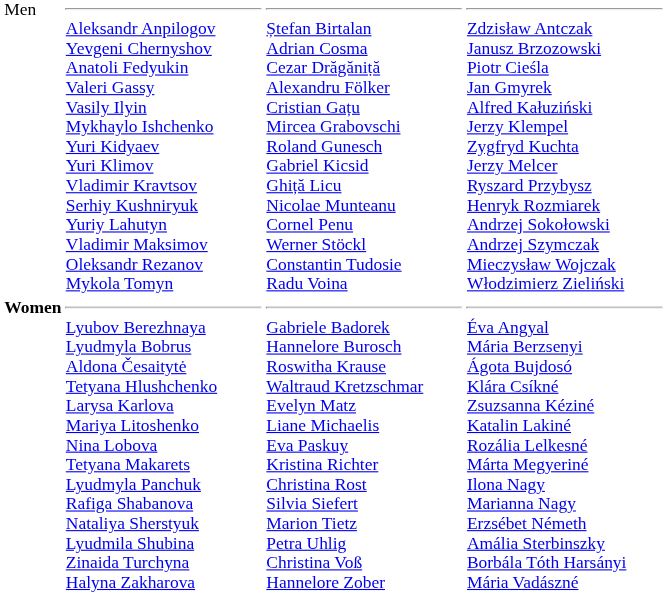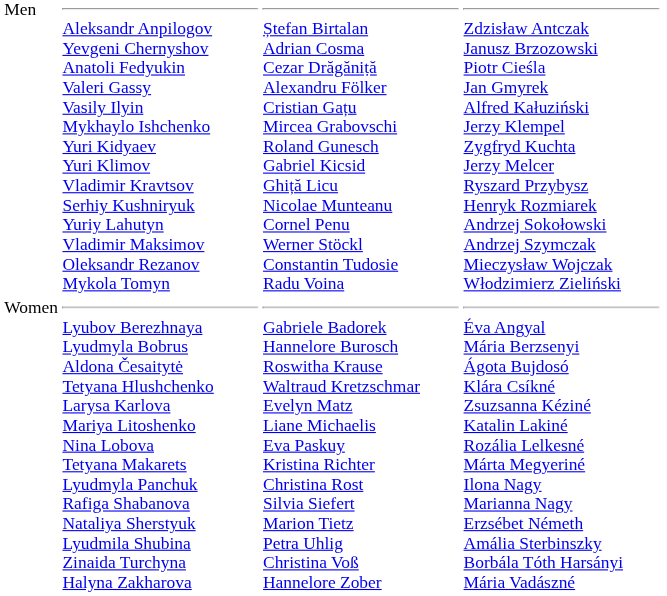(33, 307) bold -> (31, 307) normal
